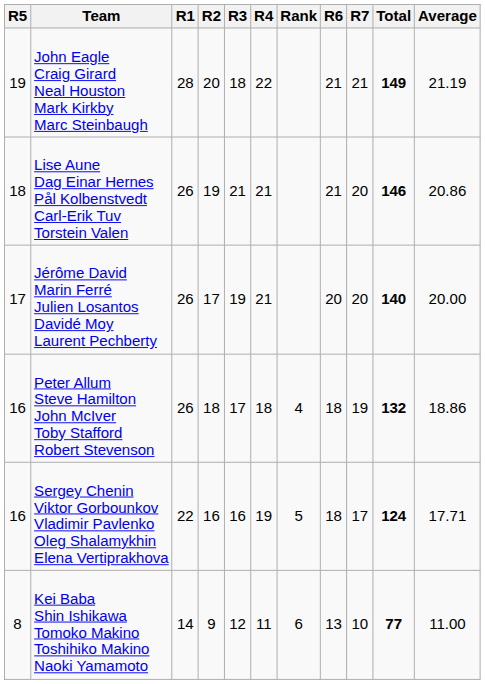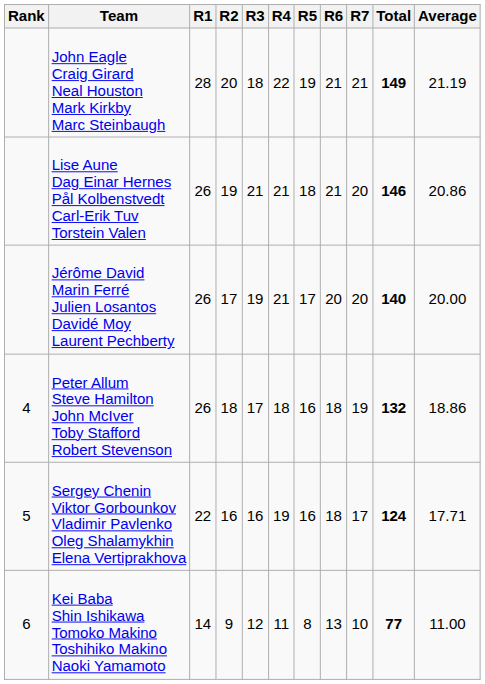columns swapped: (299, 16) <-> (18, 16)
